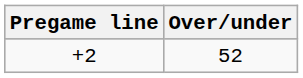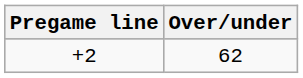(230, 56) 52 -> (230, 56) 62
